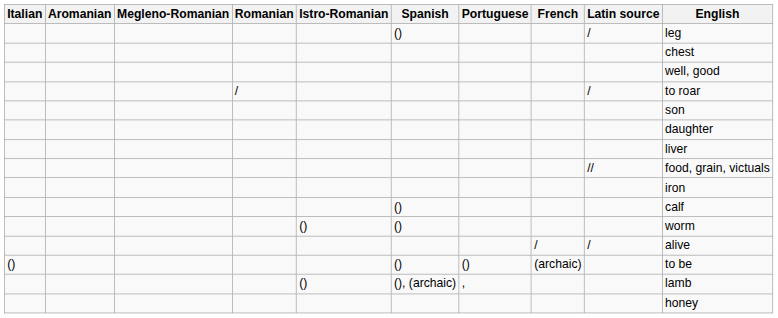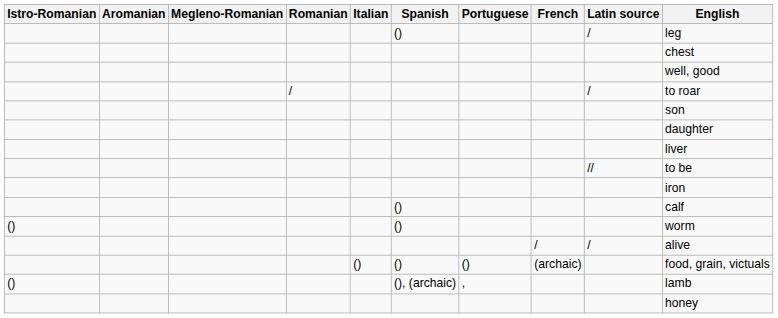columns swapped: (344, 14) <-> (25, 14)
(717, 168) food, grain, victuals -> (679, 168) to be
(679, 264) to be -> (717, 264) food, grain, victuals
